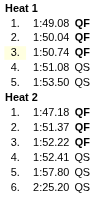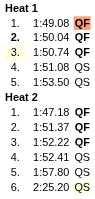(82, 23) no background -> (82, 23) lightsalmon background
(15, 38) normal -> (15, 38) bold
(82, 187) no background -> (82, 187) lightyellow background
